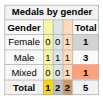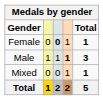(58, 42) normal -> (58, 42) bold
(86, 42) lightgrey background -> (86, 42) no background
(67, 57) normal -> (67, 57) bold
(86, 72) lightsalmon background -> (86, 72) no background
